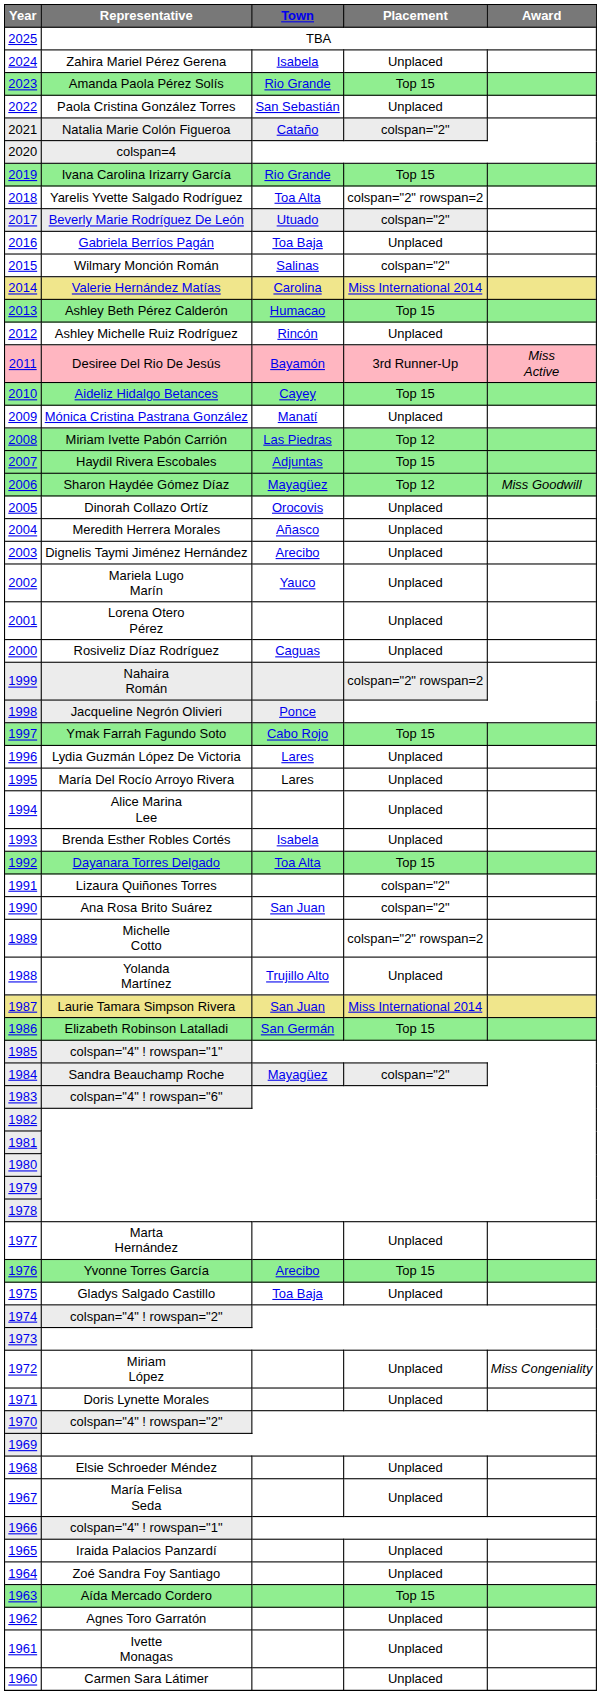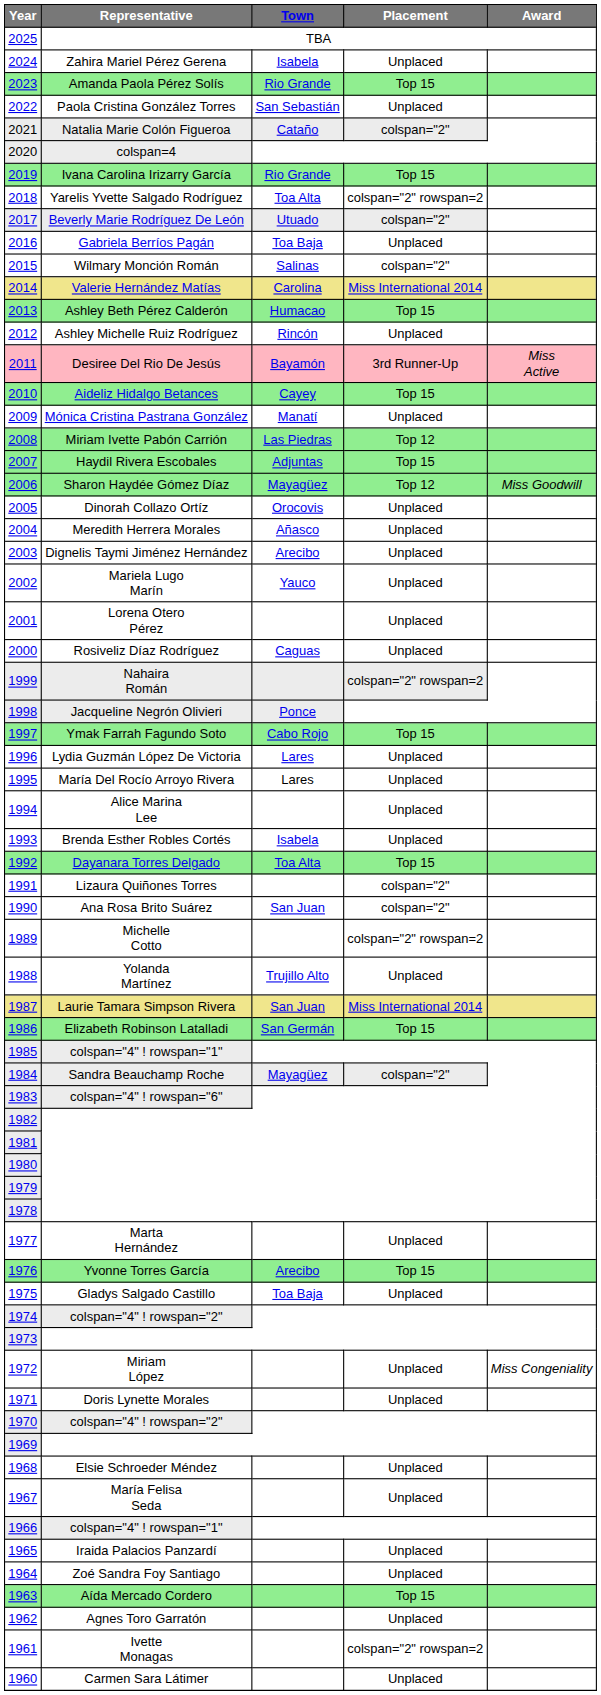(415, 1649) Unplaced -> (415, 1649) colspan="2" rowspan=2
